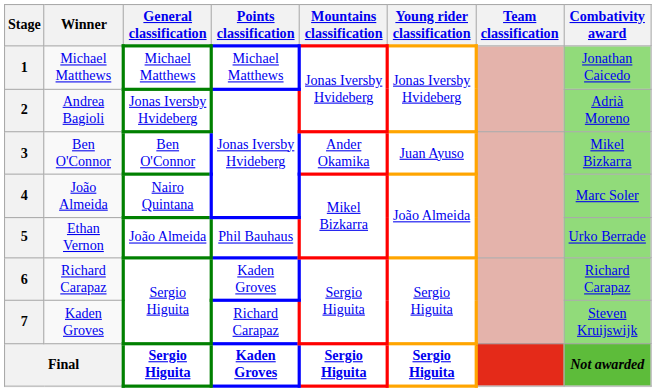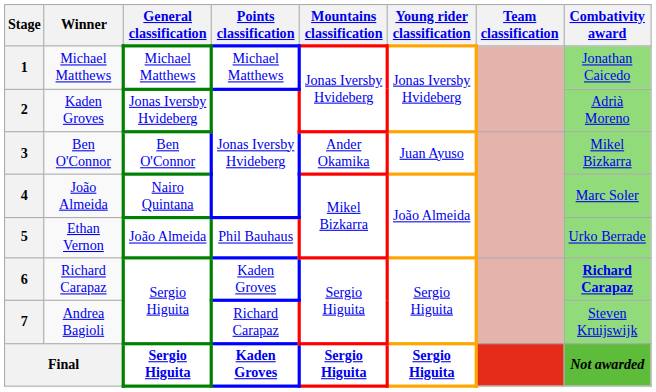(83, 110) Andrea Bagioli -> (83, 110) Kaden Groves
(607, 279) normal -> (607, 279) bold
(83, 322) Kaden Groves -> (83, 322) Andrea Bagioli
